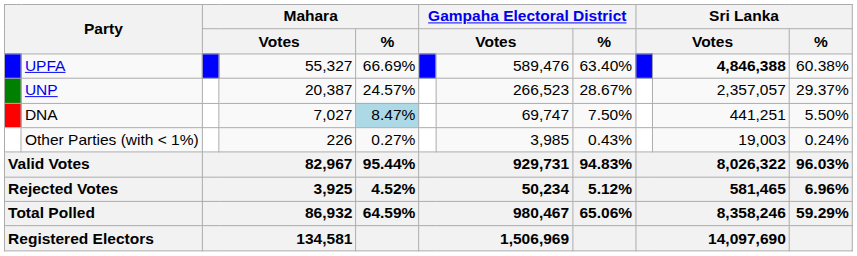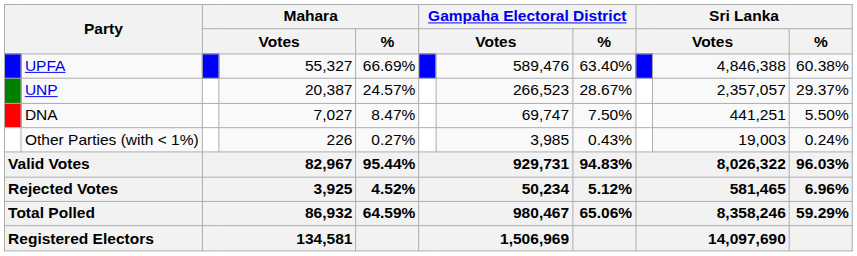(751, 66) bold -> (751, 66) normal
(393, 115) lightblue background -> (393, 115) no background
